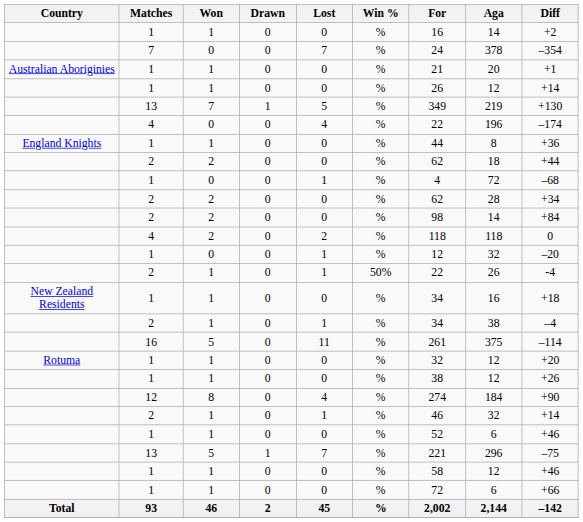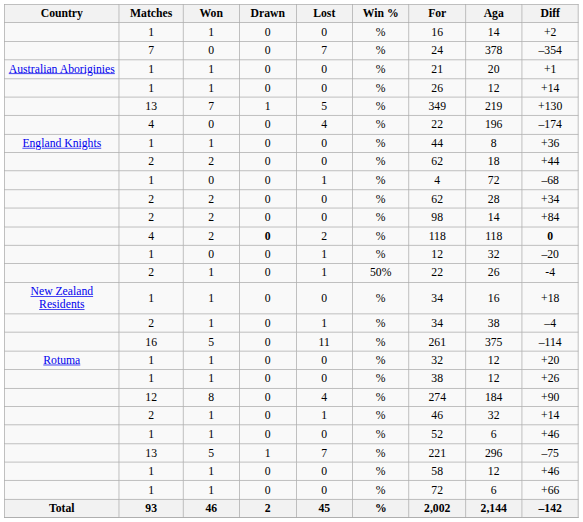(268, 236) normal -> (268, 236) bold
(550, 236) normal -> (550, 236) bold
